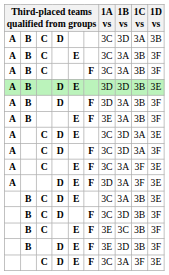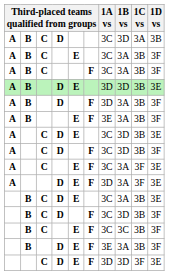(140, 134) 3A -> (140, 134) 3B
(140, 150) 3A -> (140, 150) 3B
(107, 230) 3E -> (107, 230) 3C
(123, 246) 3D -> (123, 246) 3A
(107, 262) 3C -> (107, 262) 3D
(123, 262) 3A -> (123, 262) 3D
